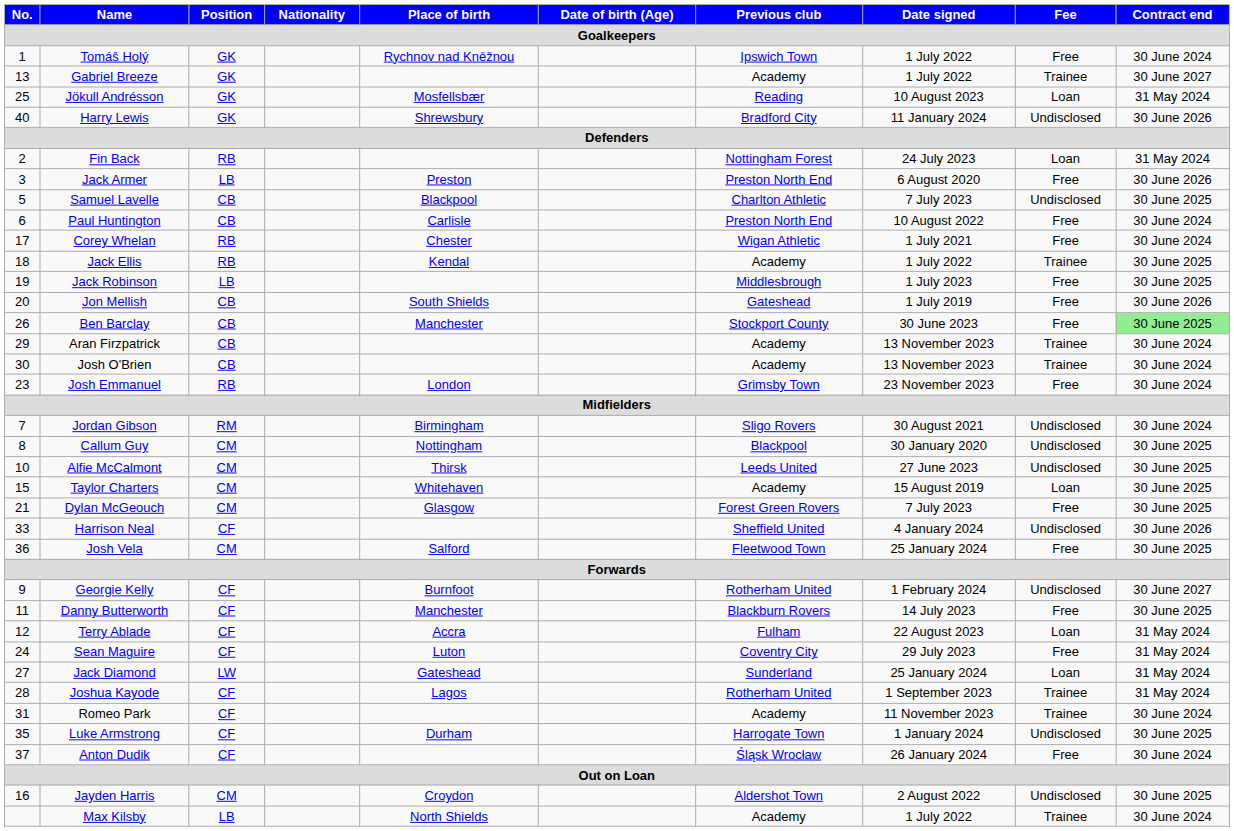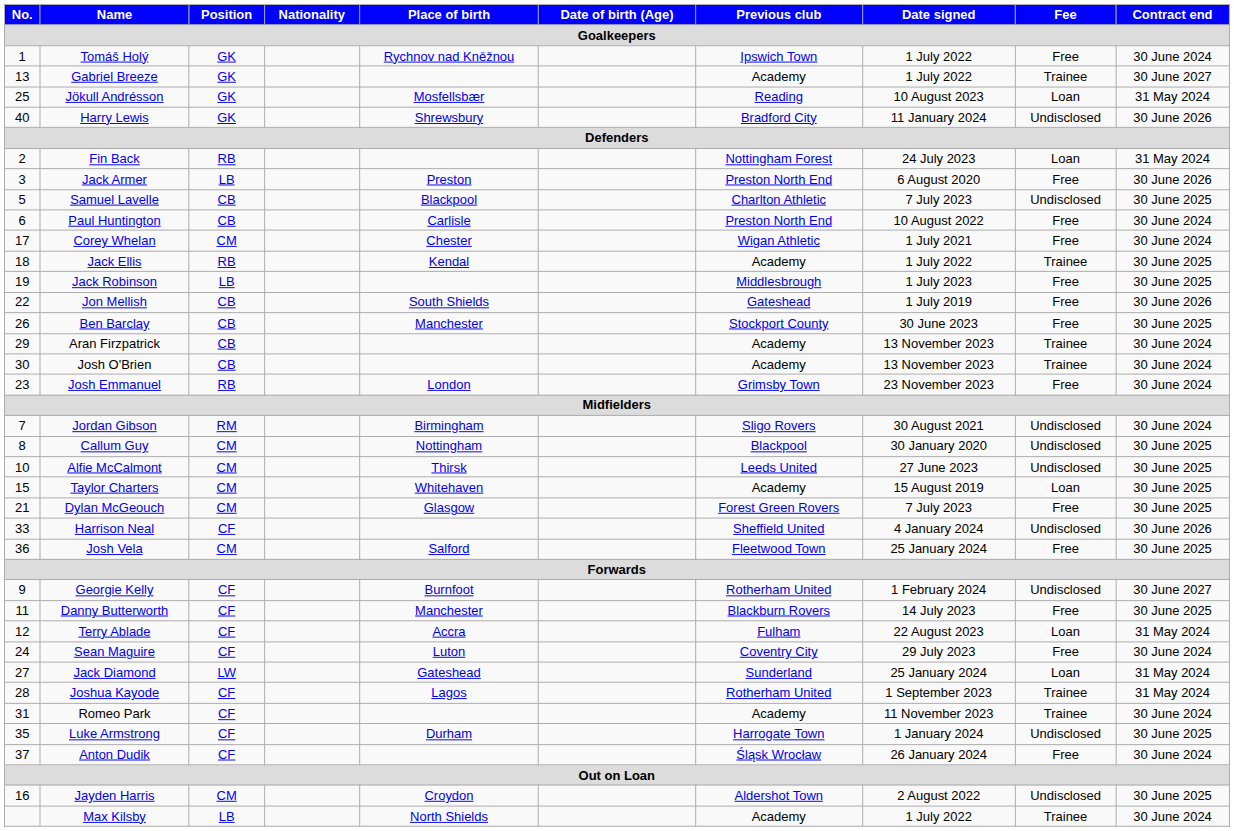(227, 240) RB -> (227, 240) CM
(22, 302) 20 -> (22, 302) 22
(1173, 323) lightgreen background -> (1173, 323) no background
(1173, 651) 31 May 2024 -> (1173, 651) 30 June 2024
